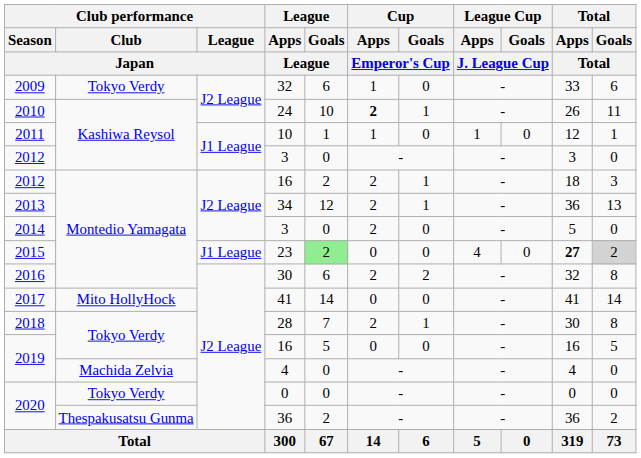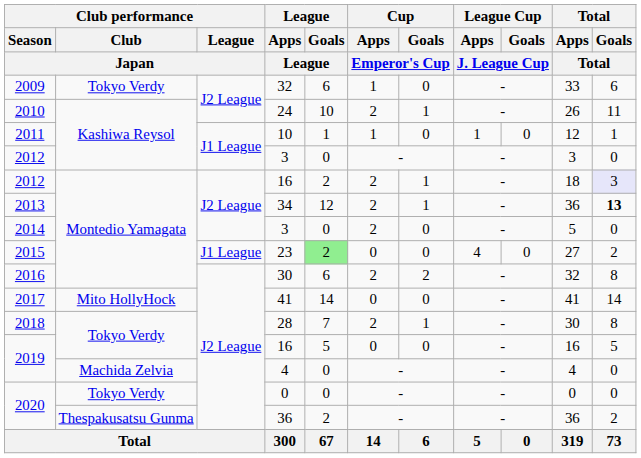(373, 110) bold -> (373, 110) normal
(614, 181) no background -> (614, 181) lavender background
(614, 205) normal -> (614, 205) bold
(572, 252) bold -> (572, 252) normal
(614, 252) lightgrey background -> (614, 252) no background
